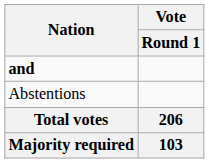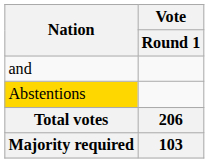(21, 68) bold -> (20, 68) normal
(47, 94) no background -> (47, 94) gold background
